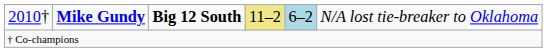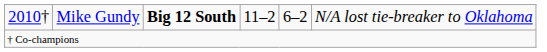(101, 17) bold -> (98, 17) normal
(265, 17) khaki background -> (259, 17) no background
(301, 17) lightblue background -> (295, 17) no background
